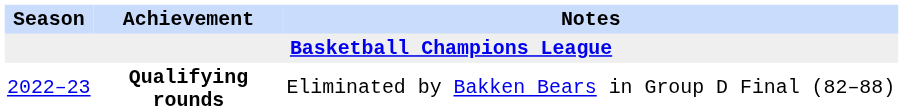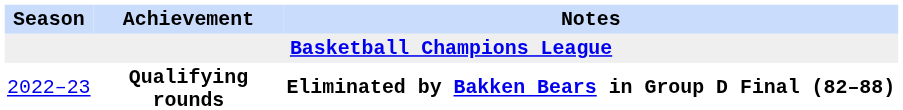(591, 88) normal -> (591, 88) bold
